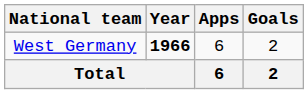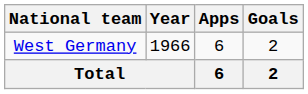(170, 46) bold -> (170, 46) normal
